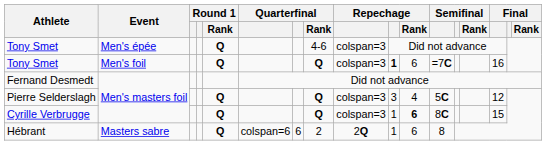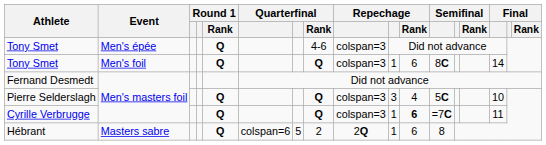(394, 64) bold -> (394, 64) normal
(442, 64) =7C -> (442, 64) 8C
(498, 64) 16 -> (498, 64) 14
(498, 98) 12 -> (498, 98) 10
(442, 115) 8C -> (442, 115) =7C
(498, 115) 15 -> (498, 115) 11
(298, 132) 6 -> (298, 132) 5
